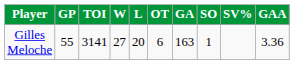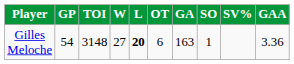(67, 42) 55 -> (67, 42) 54
(95, 42) 3141 -> (95, 42) 3148
(138, 42) normal -> (138, 42) bold
